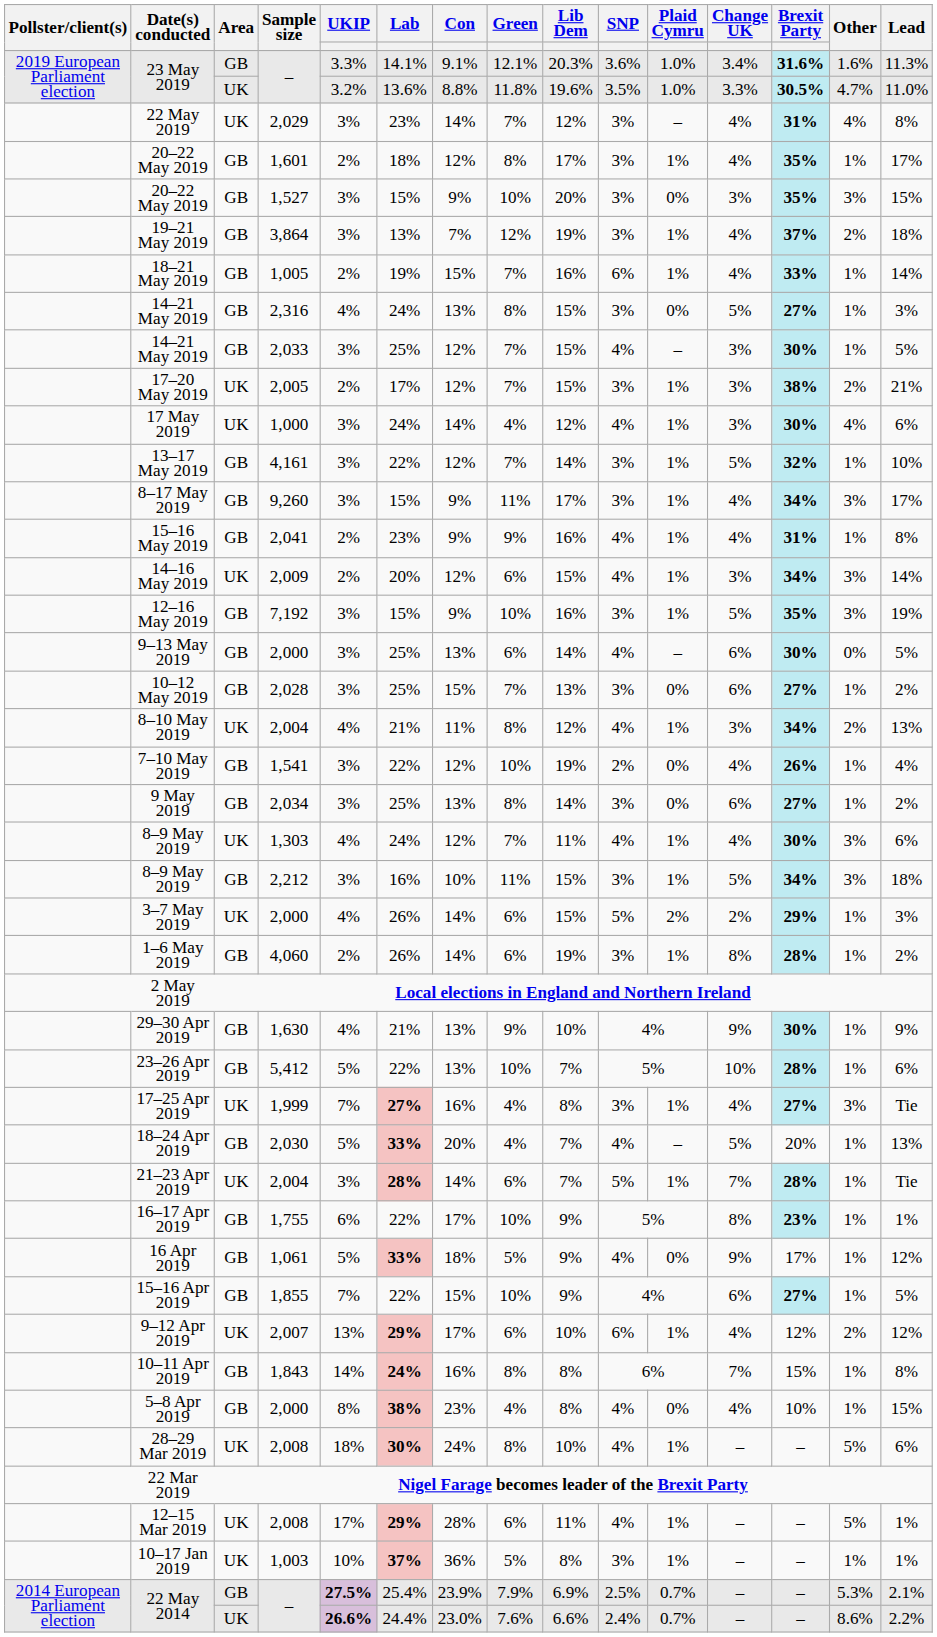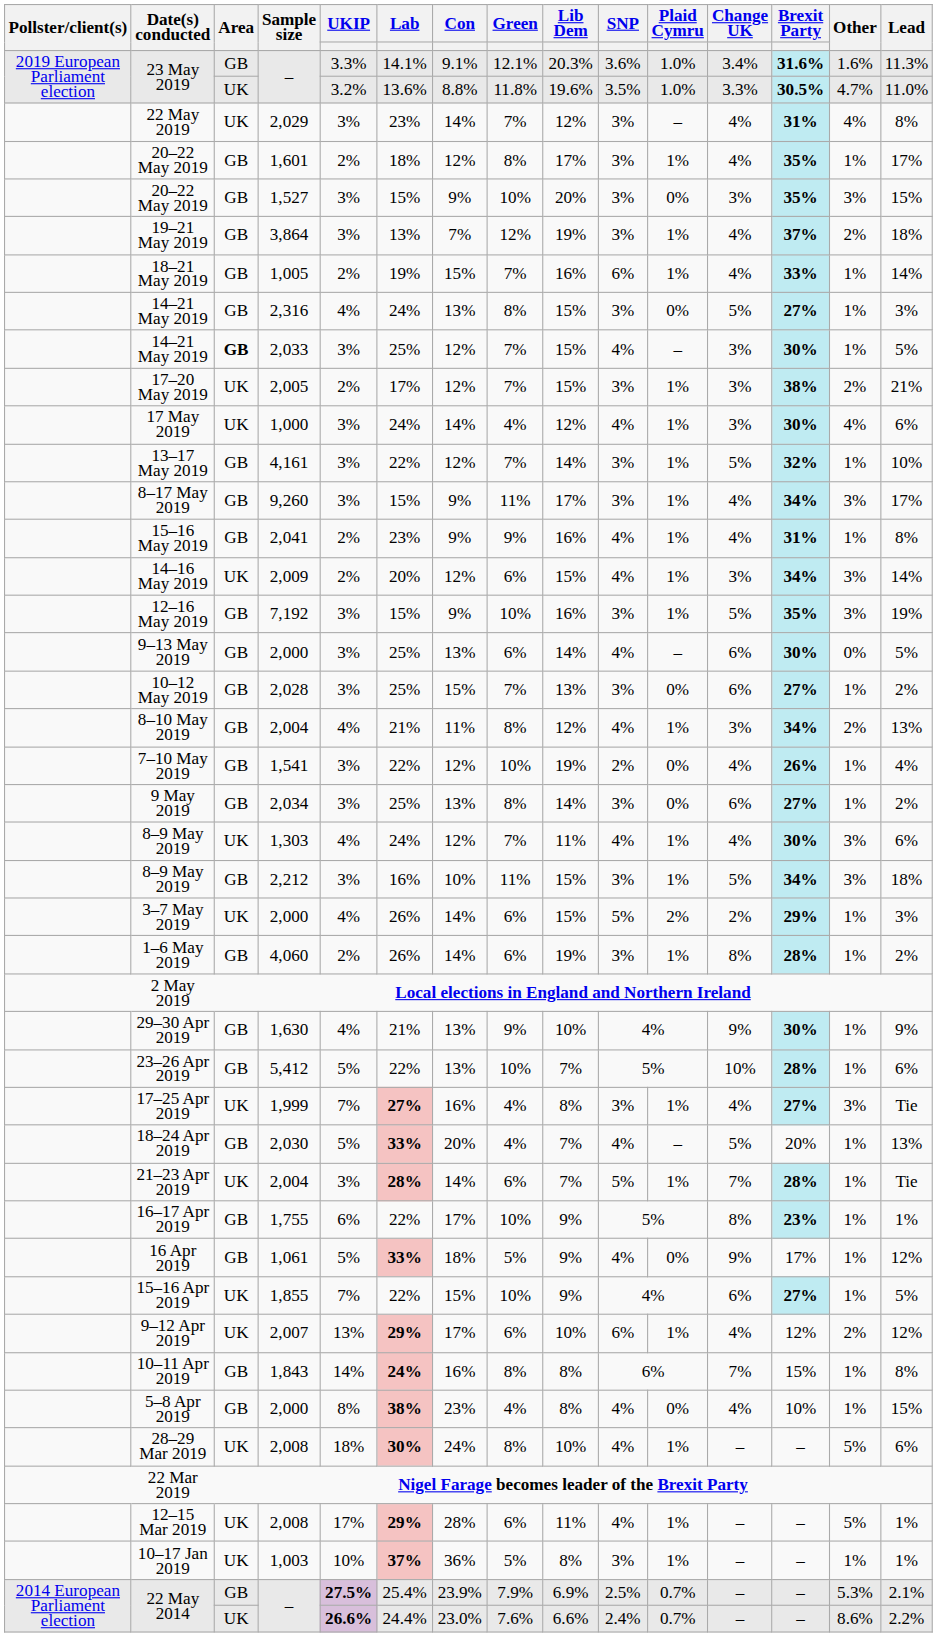(236, 349) normal -> (236, 349) bold
(236, 727) UK -> (236, 727) GB
(236, 1295) GB -> (236, 1295) UK
